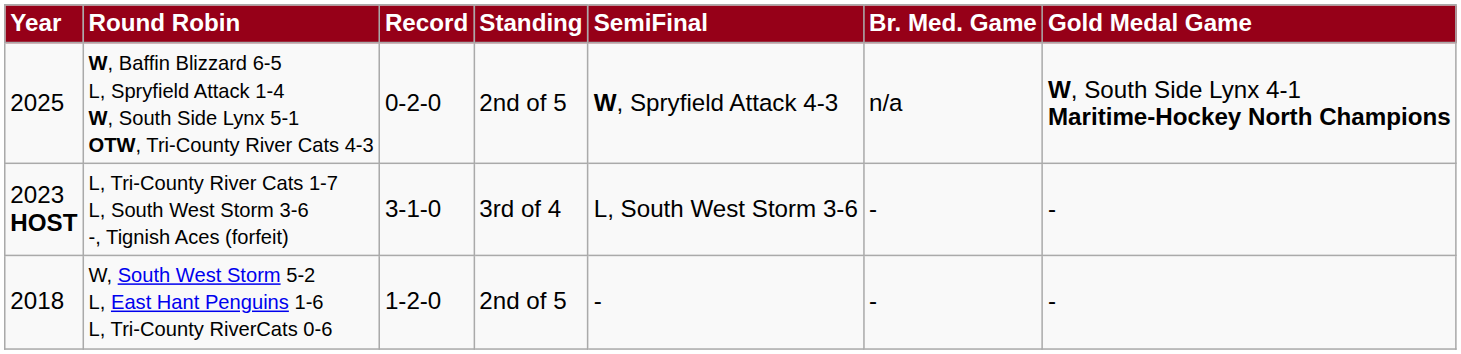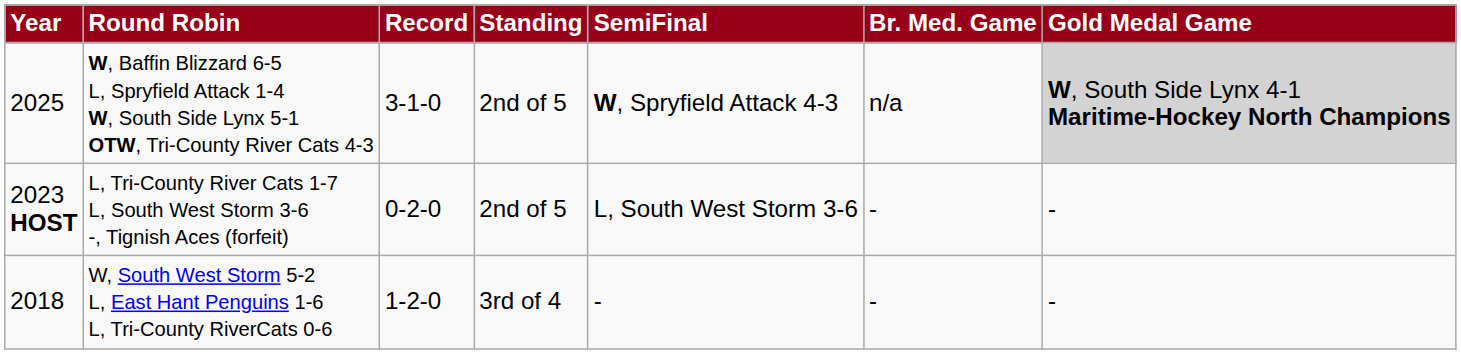(413, 102) 0-2-0 -> (413, 102) 3-1-0
(1249, 102) no background -> (1249, 102) lightgrey background
(413, 209) 3-1-0 -> (413, 209) 0-2-0
(520, 209) 3rd of 4 -> (523, 209) 2nd of 5
(523, 301) 2nd of 5 -> (520, 301) 3rd of 4
